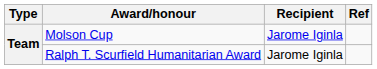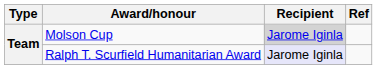(305, 34) no background -> (305, 34) lightgrey background
(305, 54) no background -> (305, 54) lavender background
